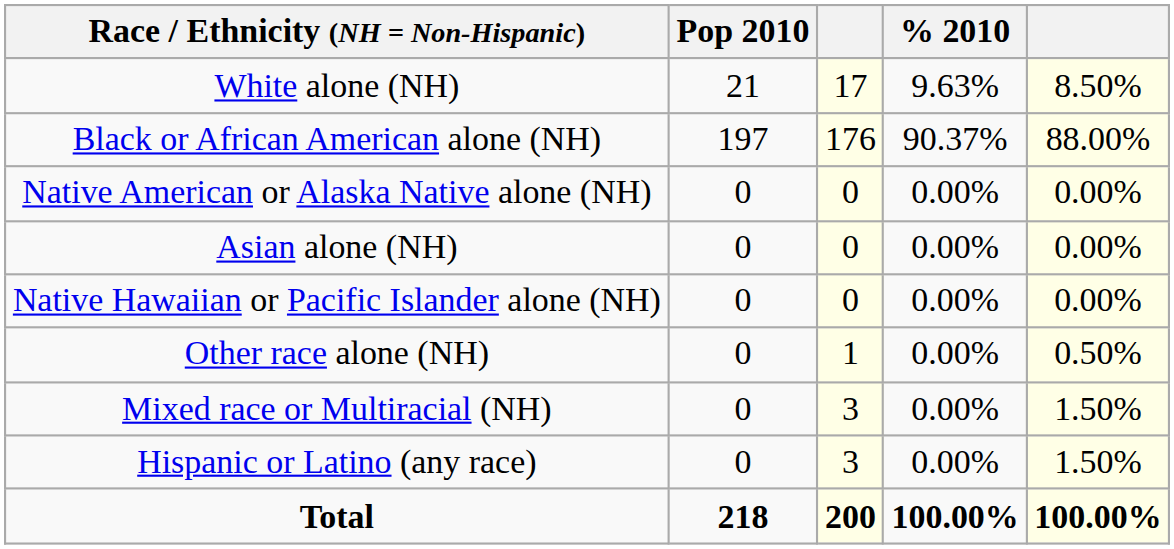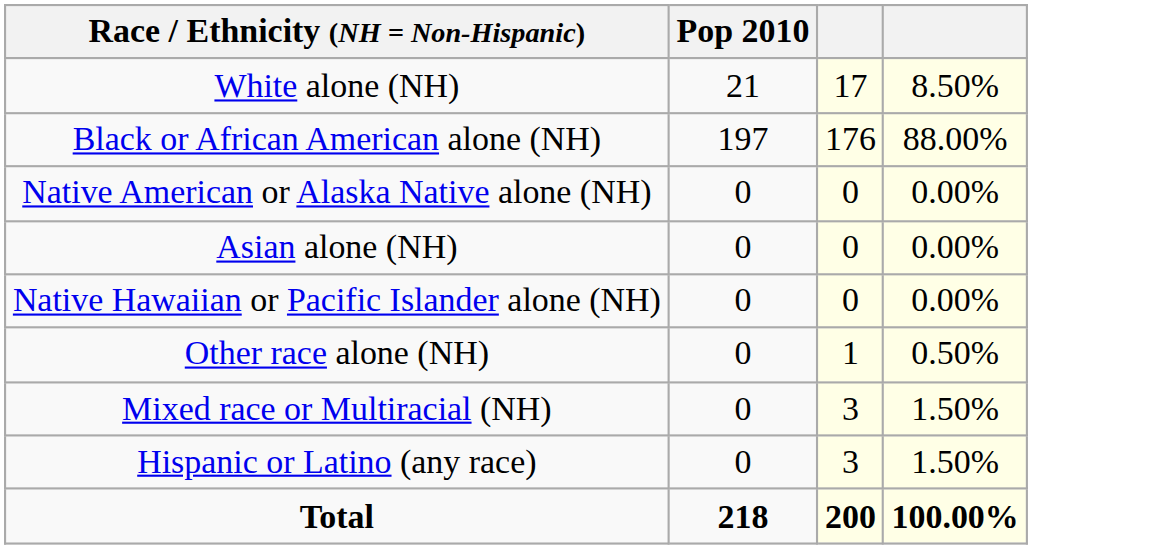- column: (955, 31)
